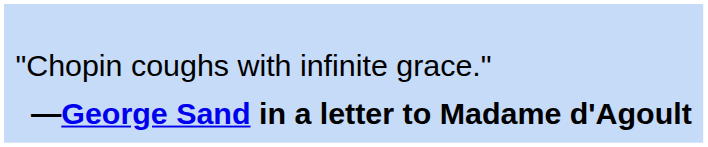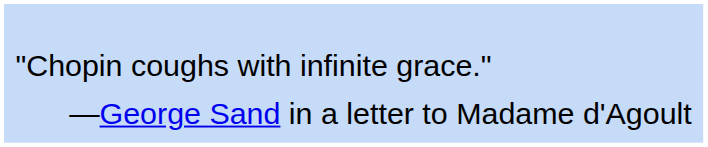(361, 113) bold -> (380, 113) normal
